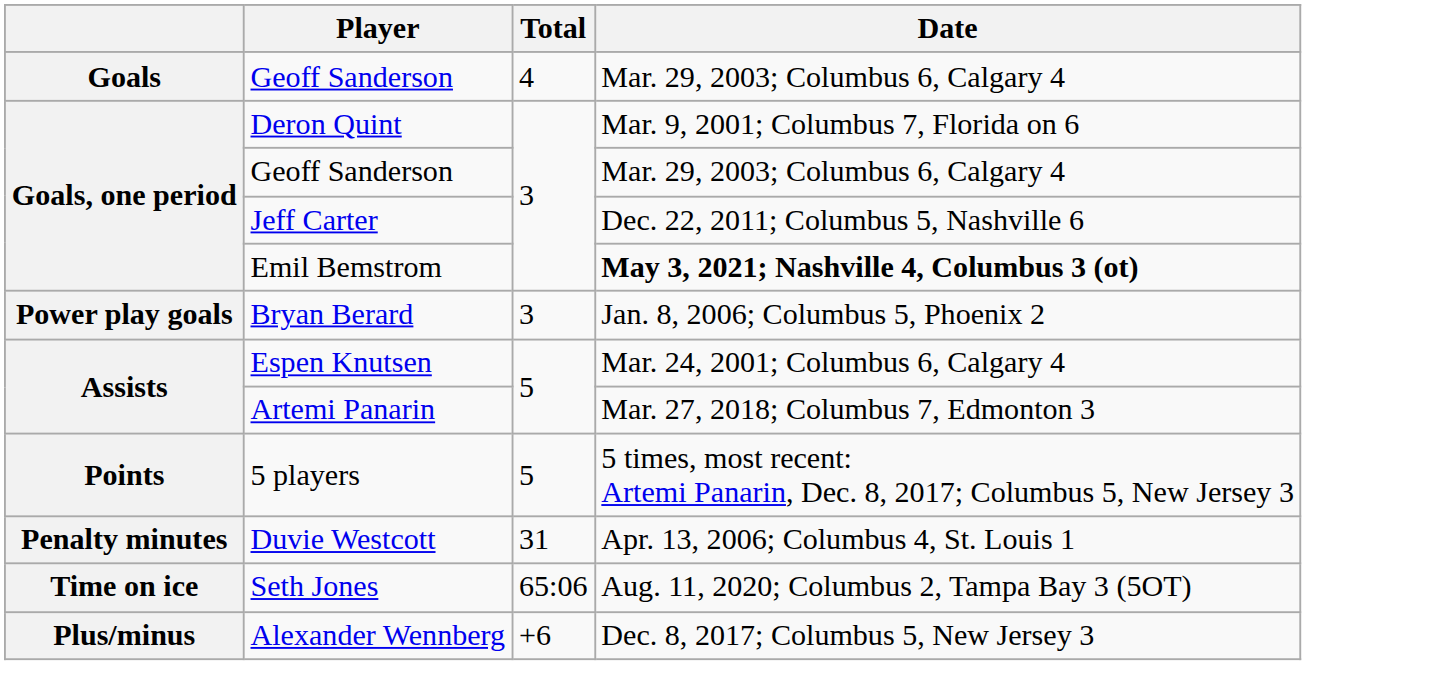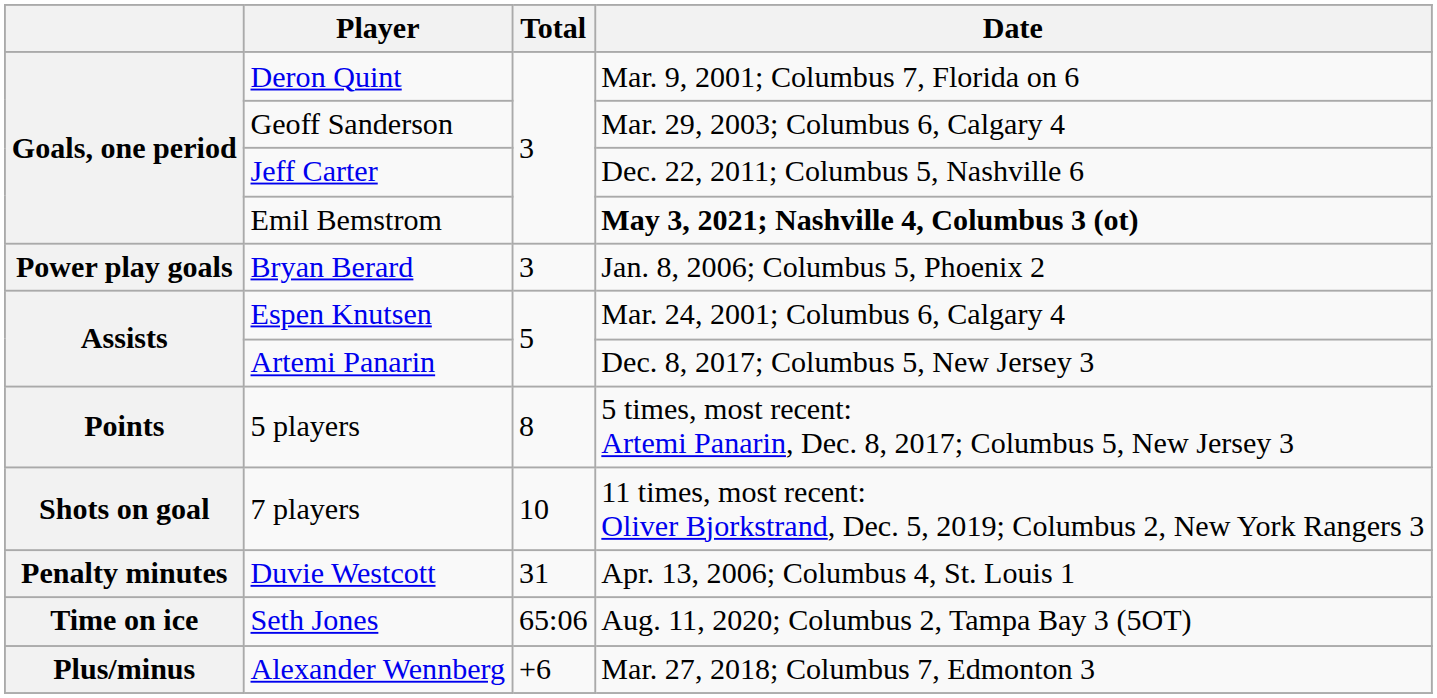- row: (124, 76)
(848, 409) Mar. 27, 2018; Columbus 7, Edmonton 3 -> (848, 362) Dec. 8, 2017; Columbus 5, New Jersey 3
(526, 474) 5 -> (526, 426) 8
+ row: (124, 508)
(848, 634) Dec. 8, 2017; Columbus 5, New Jersey 3 -> (848, 668) Mar. 27, 2018; Columbus 7, Edmonton 3
